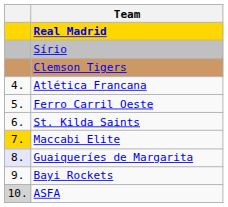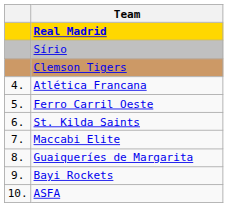(18, 139) gold background -> (18, 139) no background
(18, 158) lavender background -> (18, 158) no background
(18, 194) lightgrey background -> (18, 194) no background
